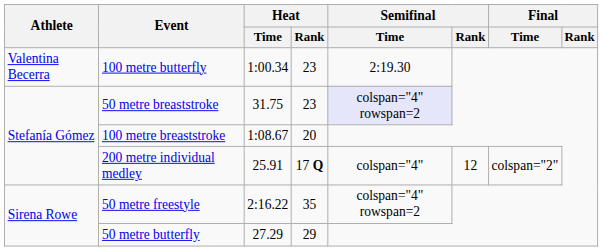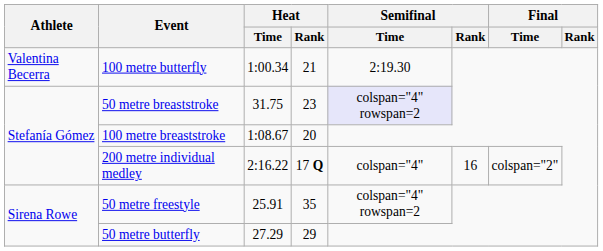(310, 67) 23 -> (310, 67) 21
(268, 166) 25.91 -> (268, 166) 2:16.22
(470, 166) 12 -> (470, 166) 16
(268, 204) 2:16.22 -> (268, 204) 25.91
